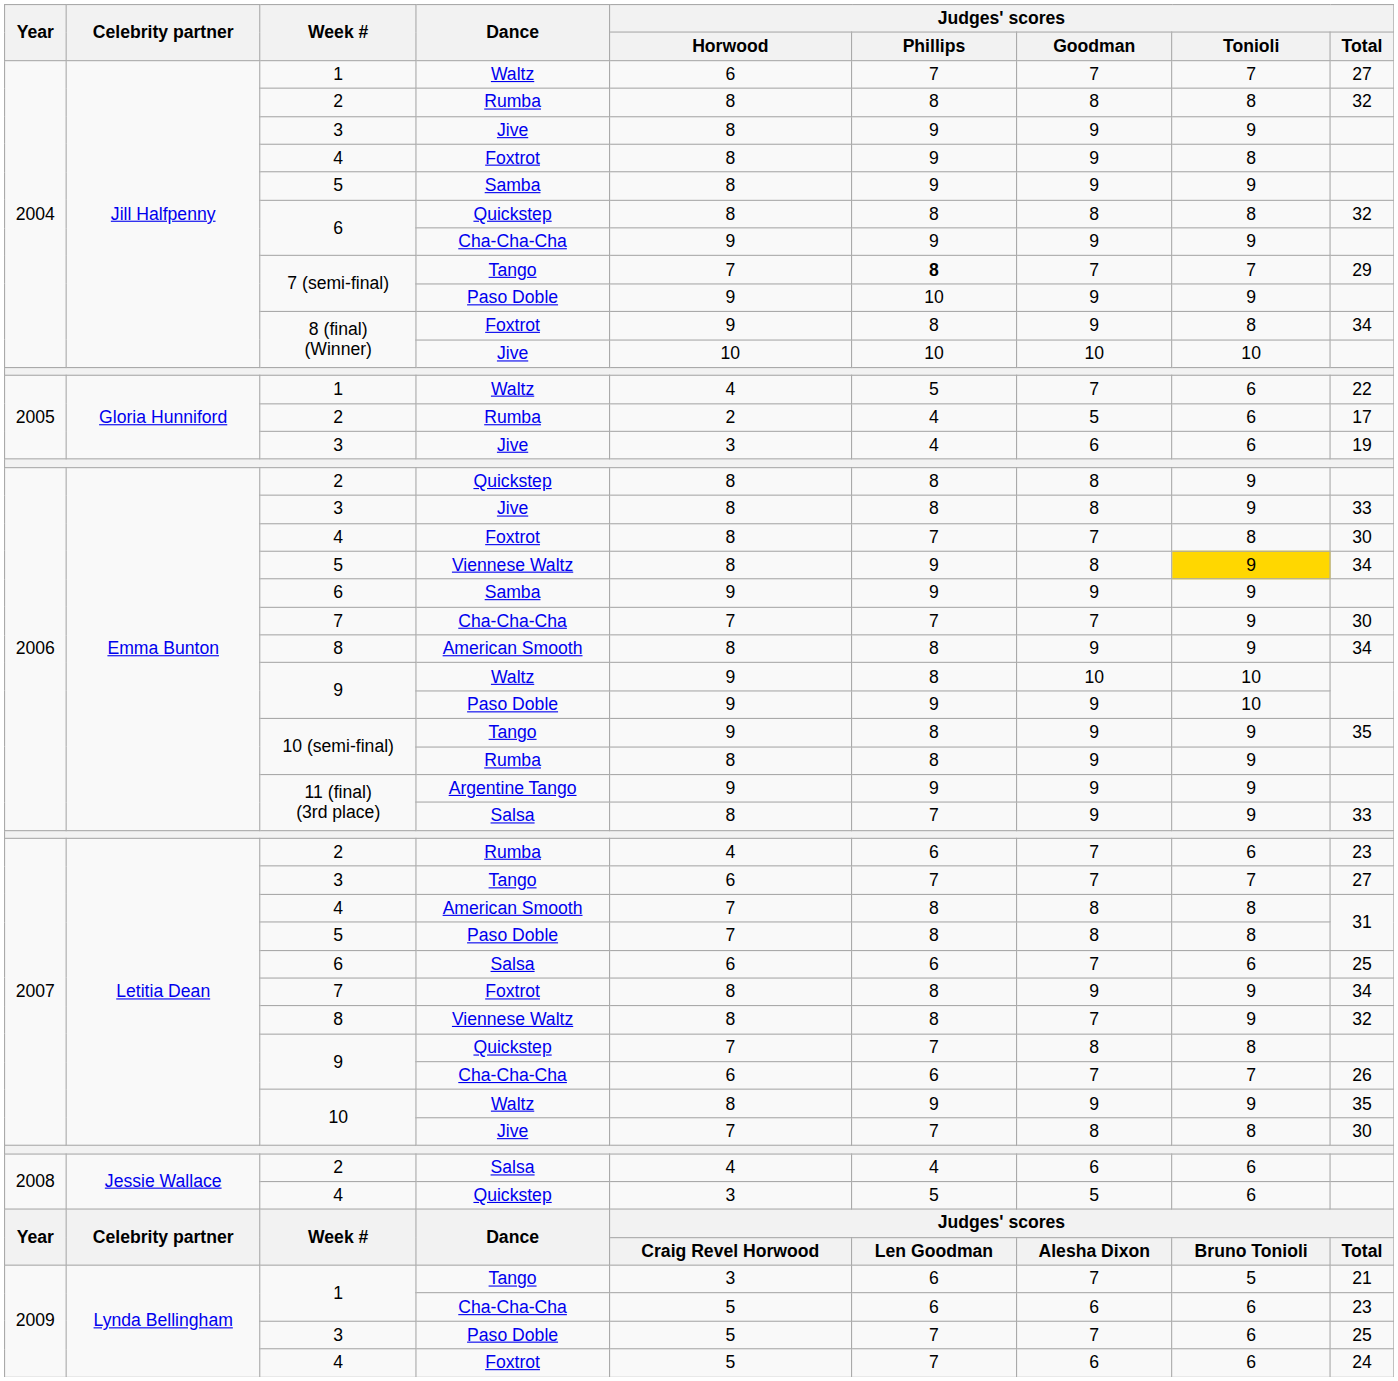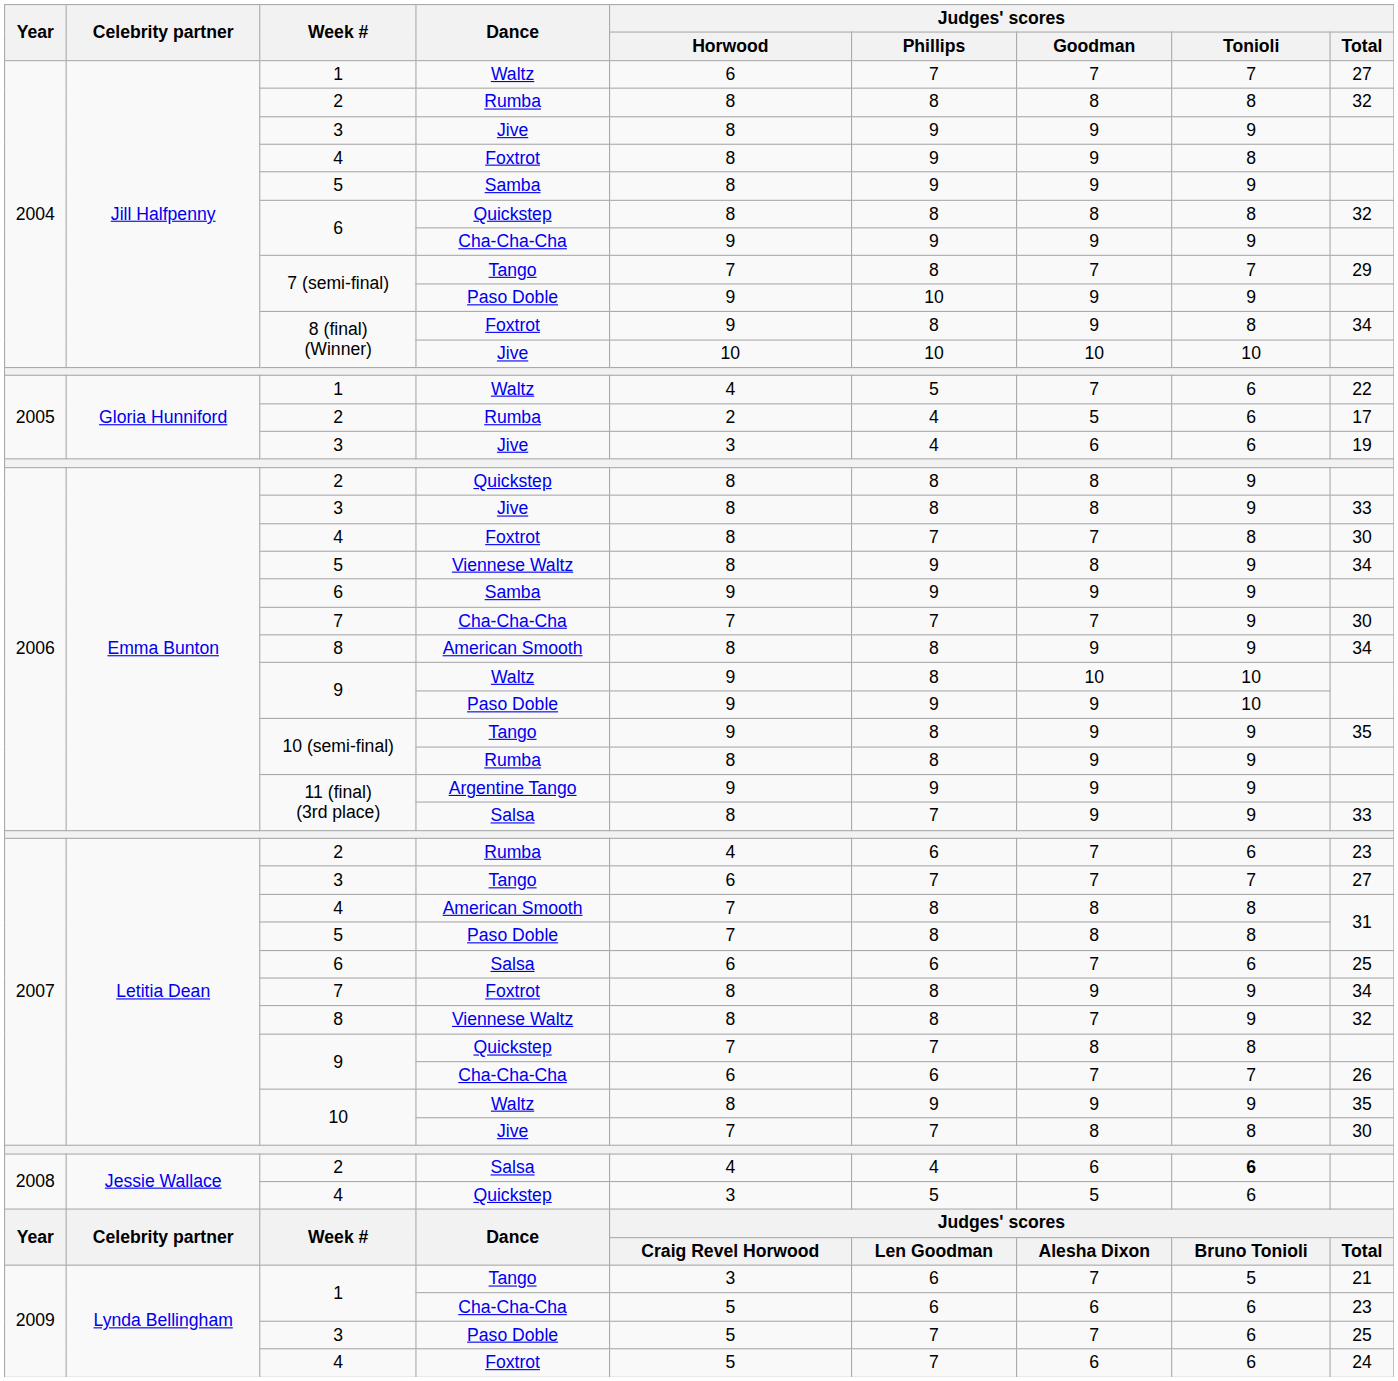(934, 269) bold -> (934, 269) normal
(1251, 565) gold background -> (1251, 565) no background
(1251, 1167) normal -> (1251, 1167) bold
